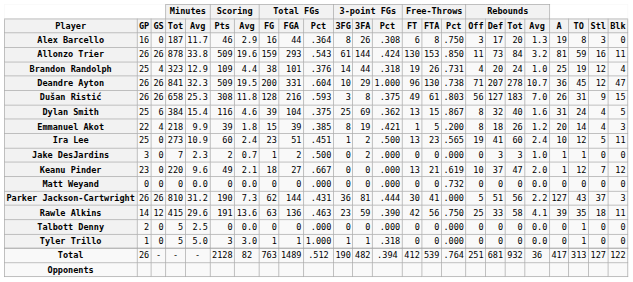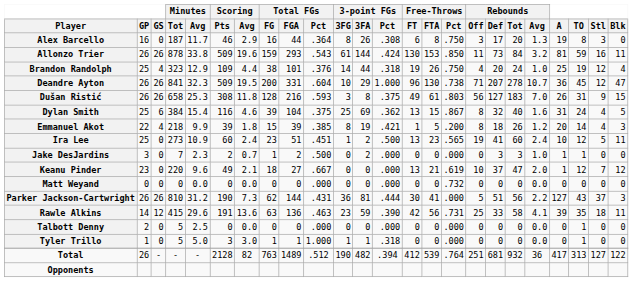(454, 69) .731 -> (454, 69) .750
(454, 212) .750 -> (454, 212) .731
